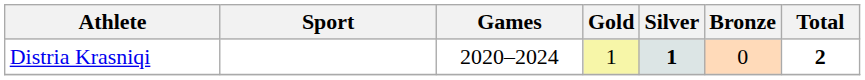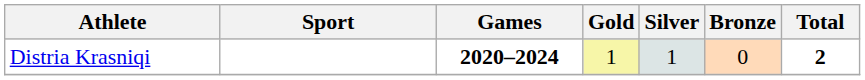(509, 56) normal -> (509, 56) bold
(672, 56) bold -> (672, 56) normal
